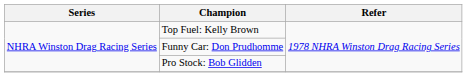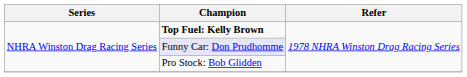(210, 29) normal -> (213, 29) bold
(222, 46) no background -> (222, 46) lavender background
